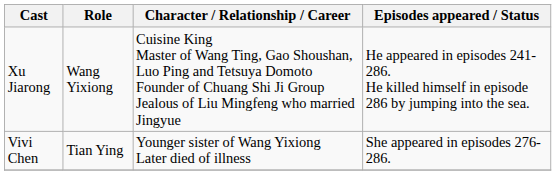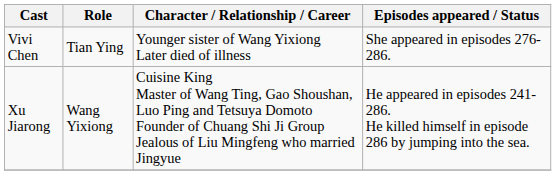rows swapped: (29, 79) <-> (23, 150)
